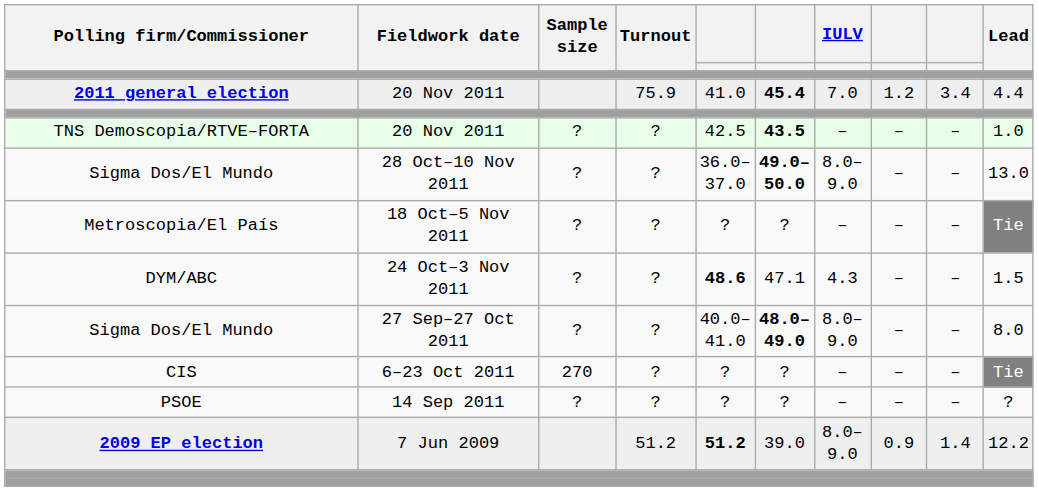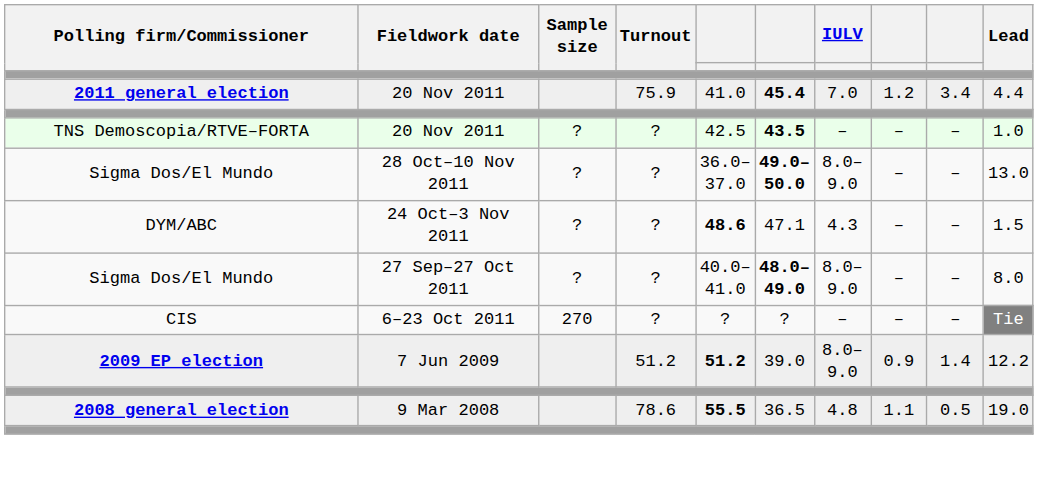- row: (181, 227)
- row: (181, 403)
+ row: (181, 411)
